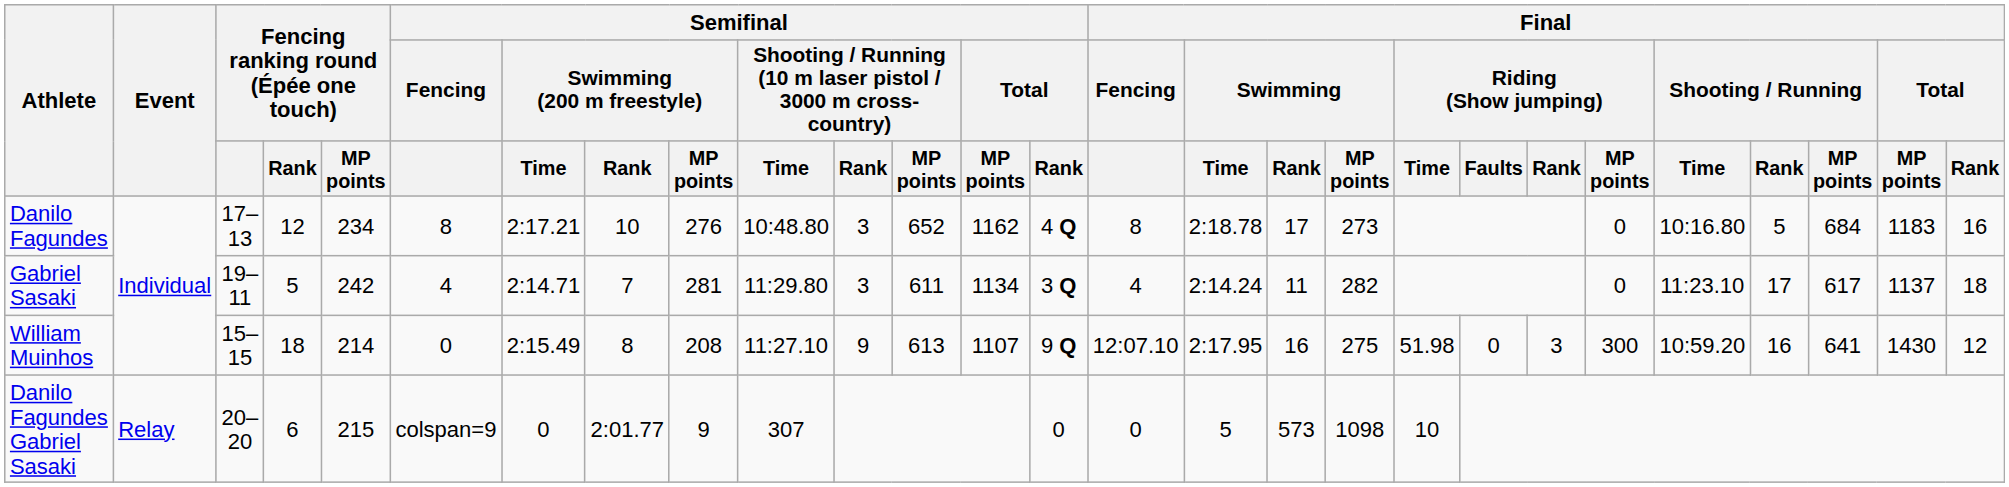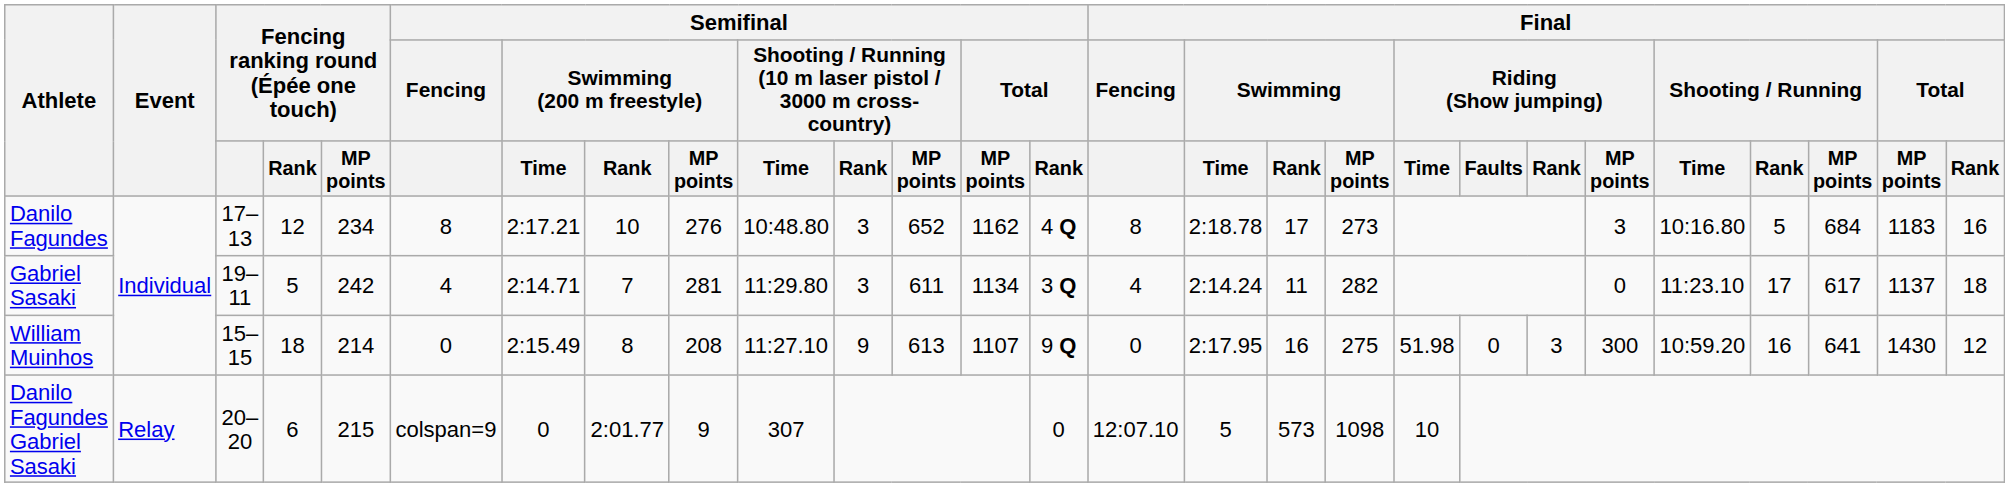(1620, 227) 0 -> (1620, 227) 3
(1136, 345) 12:07.10 -> (1136, 345) 0
(1136, 429) 0 -> (1136, 429) 12:07.10
